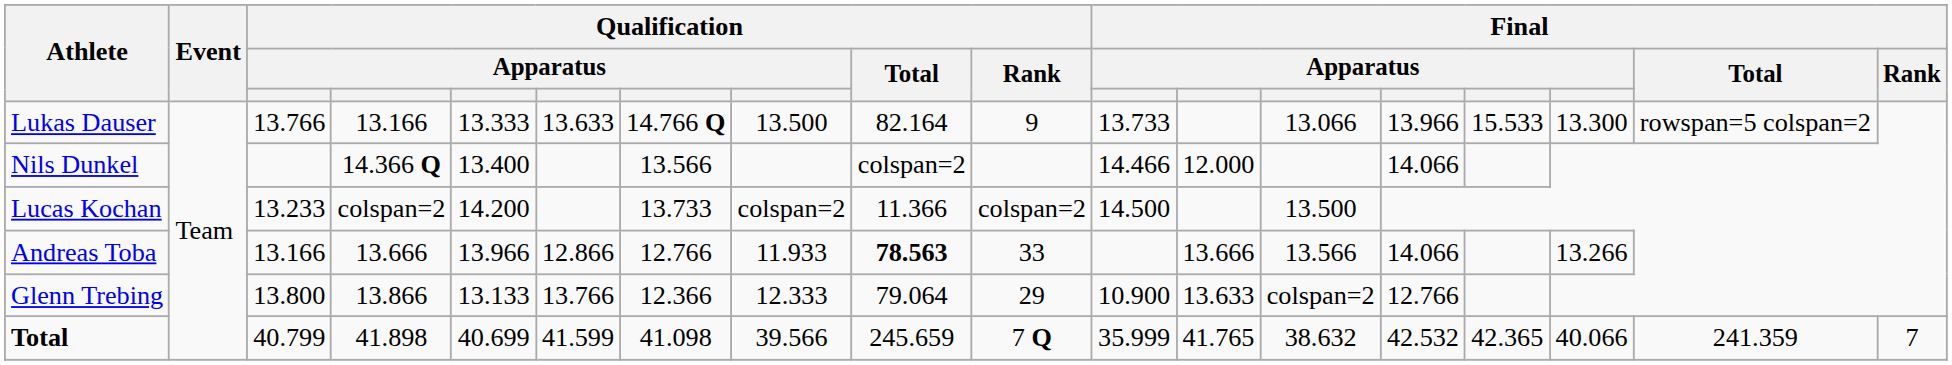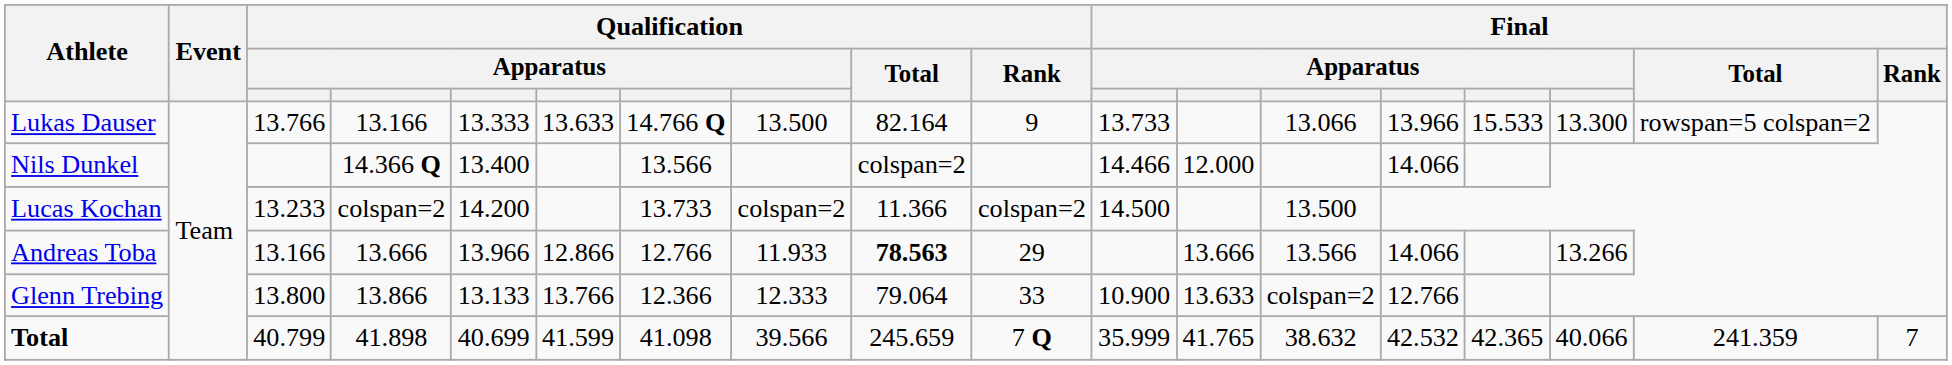(1032, 252) 33 -> (1032, 252) 29
(1032, 295) 29 -> (1032, 295) 33
